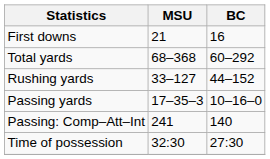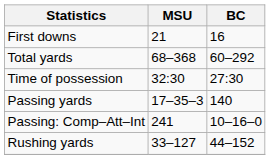rows swapped: (50, 79) <-> (65, 143)
(236, 100) 10–16–0 -> (221, 100) 140
(221, 122) 140 -> (236, 122) 10–16–0
